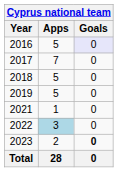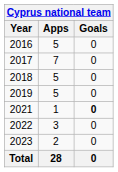(94, 45) lavender background -> (94, 45) no background
(94, 110) normal -> (94, 110) bold
(56, 126) lightblue background -> (56, 126) no background
(94, 142) bold -> (94, 142) normal
